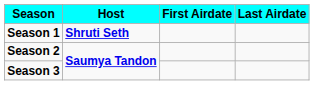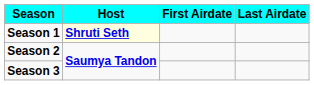(97, 33) no background -> (97, 33) lightyellow background
